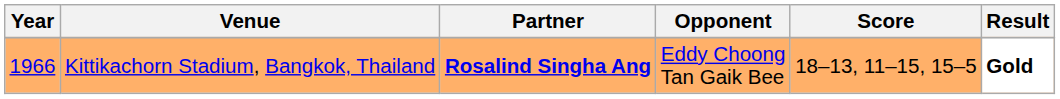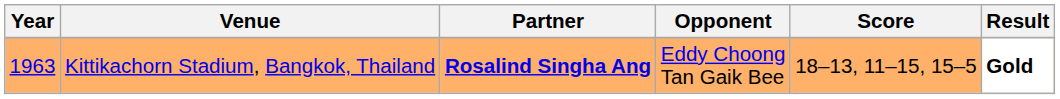(32, 65) 1966 -> (32, 65) 1963
